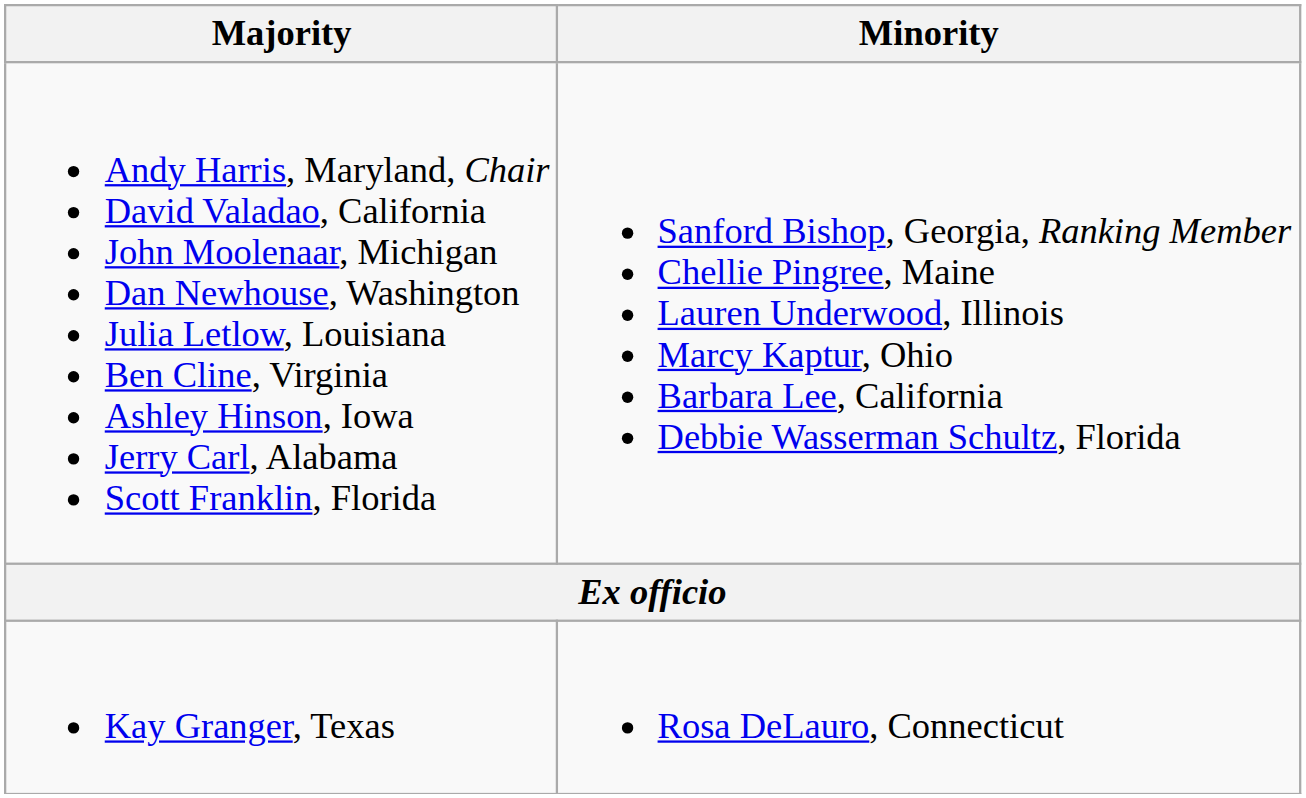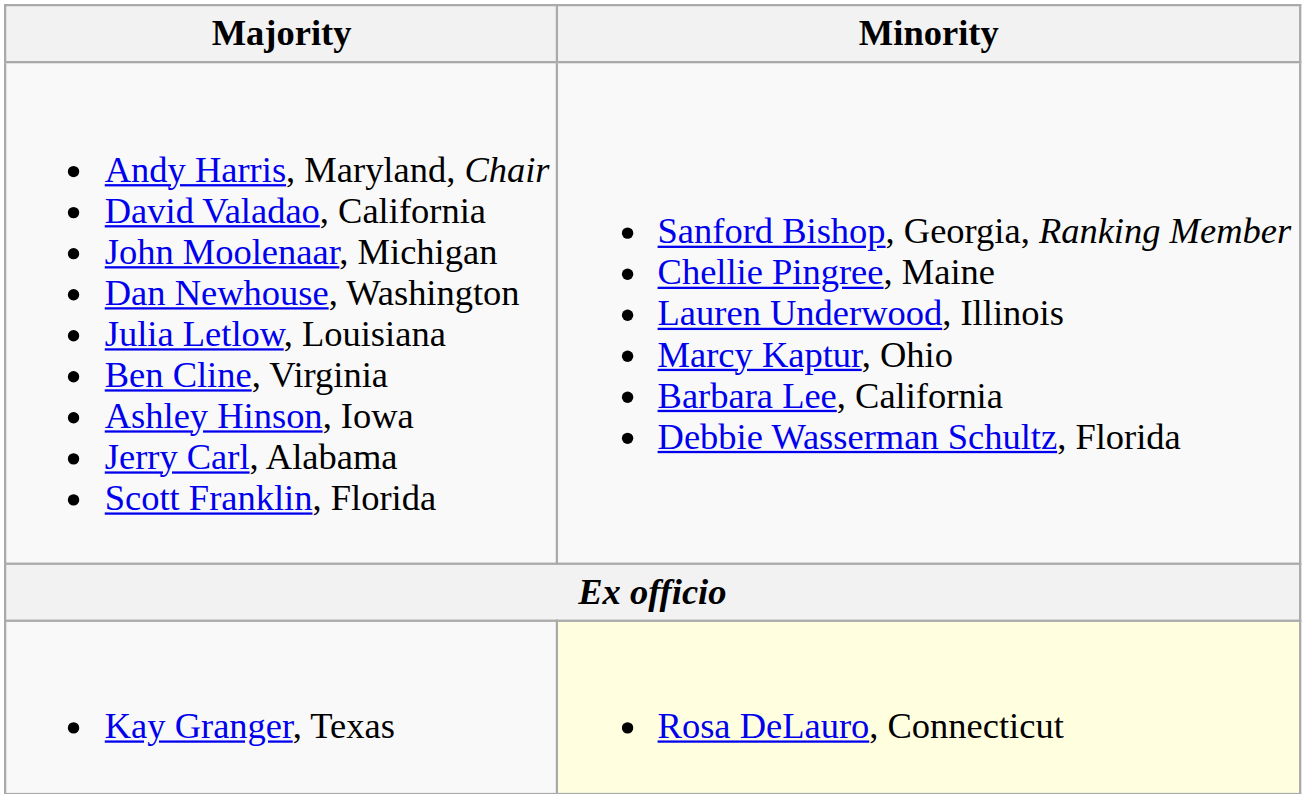(929, 727) no background -> (929, 727) lightyellow background
